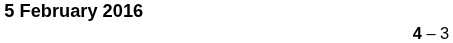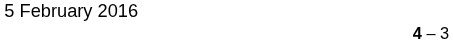(74, 10) bold -> (71, 10) normal
